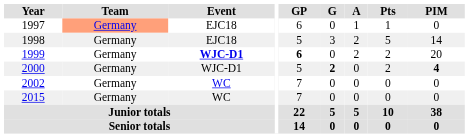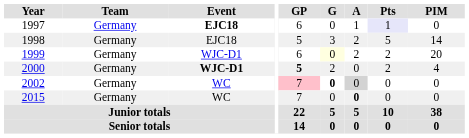(115, 25) lightsalmon background -> (115, 25) no background
(221, 25) normal -> (221, 25) bold
(388, 25) no background -> (388, 25) lavender background
(221, 54) bold -> (221, 54) normal
(299, 54) bold -> (299, 54) normal
(332, 54) no background -> (332, 54) lightyellow background
(221, 68) normal -> (221, 68) bold
(299, 68) normal -> (299, 68) bold
(332, 68) bold -> (332, 68) normal
(436, 68) bold -> (436, 68) normal
(299, 83) no background -> (299, 83) pink background
(332, 83) normal -> (332, 83) bold
(356, 83) no background -> (356, 83) lightgrey background
(356, 97) normal -> (356, 97) bold
